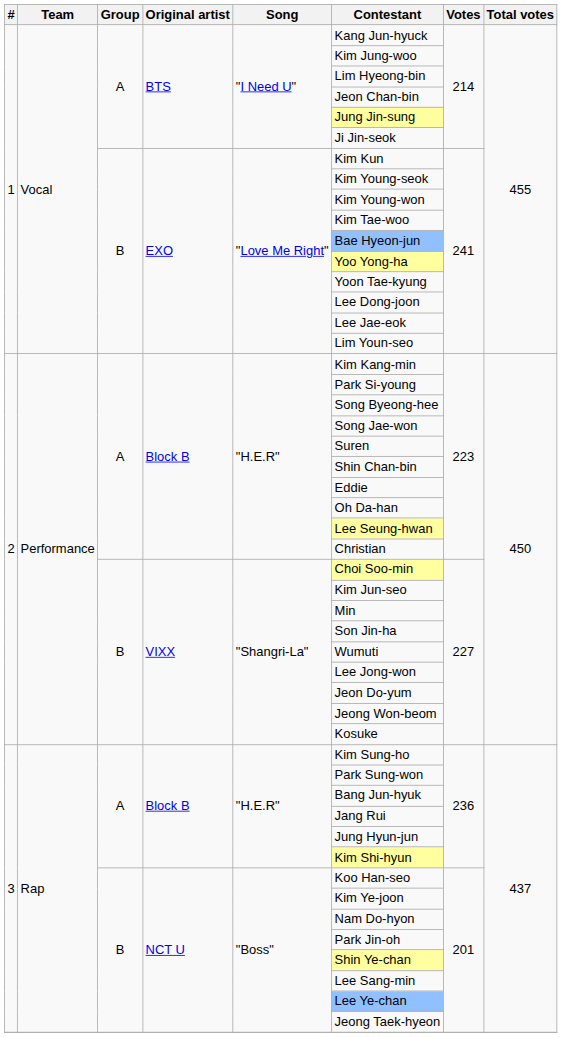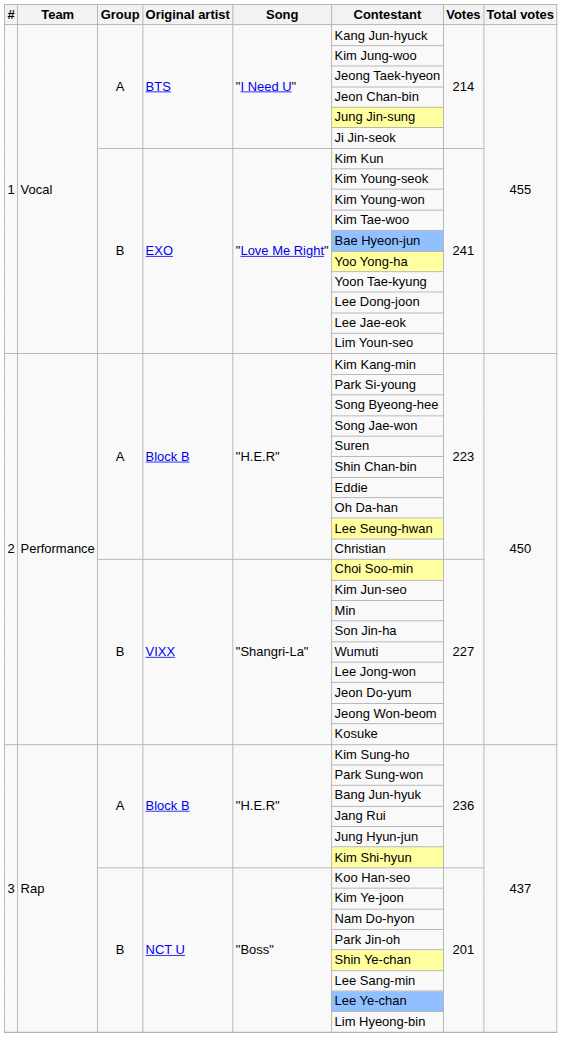(380, 76) Lim Hyeong-bin -> (387, 76) Jeong Taek-hyeon
(387, 1021) Jeong Taek-hyeon -> (380, 1021) Lim Hyeong-bin
